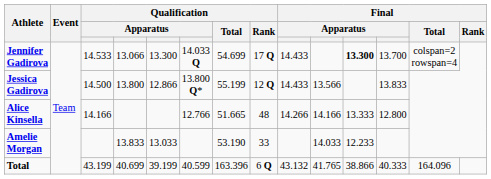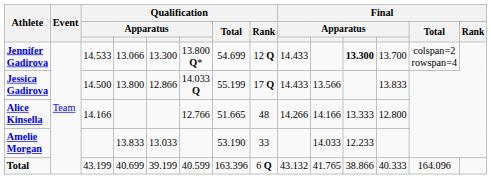(196, 56) 14.033 Q -> (196, 56) 13.800 Q*
(264, 56) 17 Q -> (264, 56) 12 Q
(196, 85) 13.800 Q* -> (196, 85) 14.033 Q
(264, 85) 12 Q -> (264, 85) 17 Q
